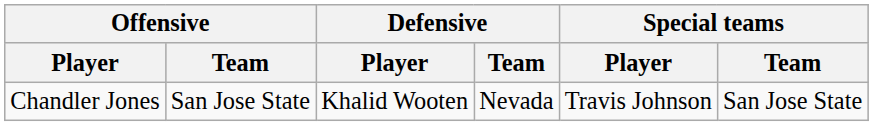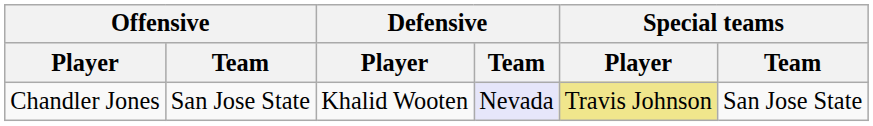(516, 100) no background -> (516, 100) lavender background
(638, 100) no background -> (638, 100) khaki background
